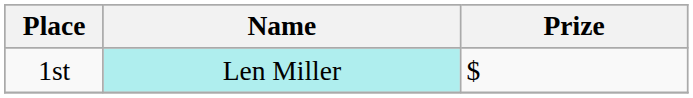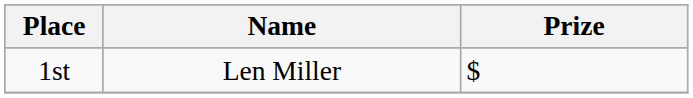(282, 69) paleturquoise background -> (282, 69) no background
